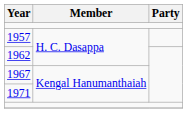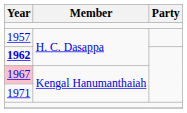(19, 56) normal -> (19, 56) bold
(19, 74) no background -> (19, 74) pink background
